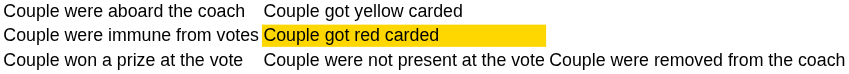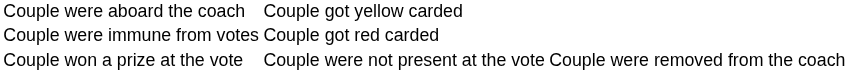(351, 35) gold background -> (351, 35) no background
